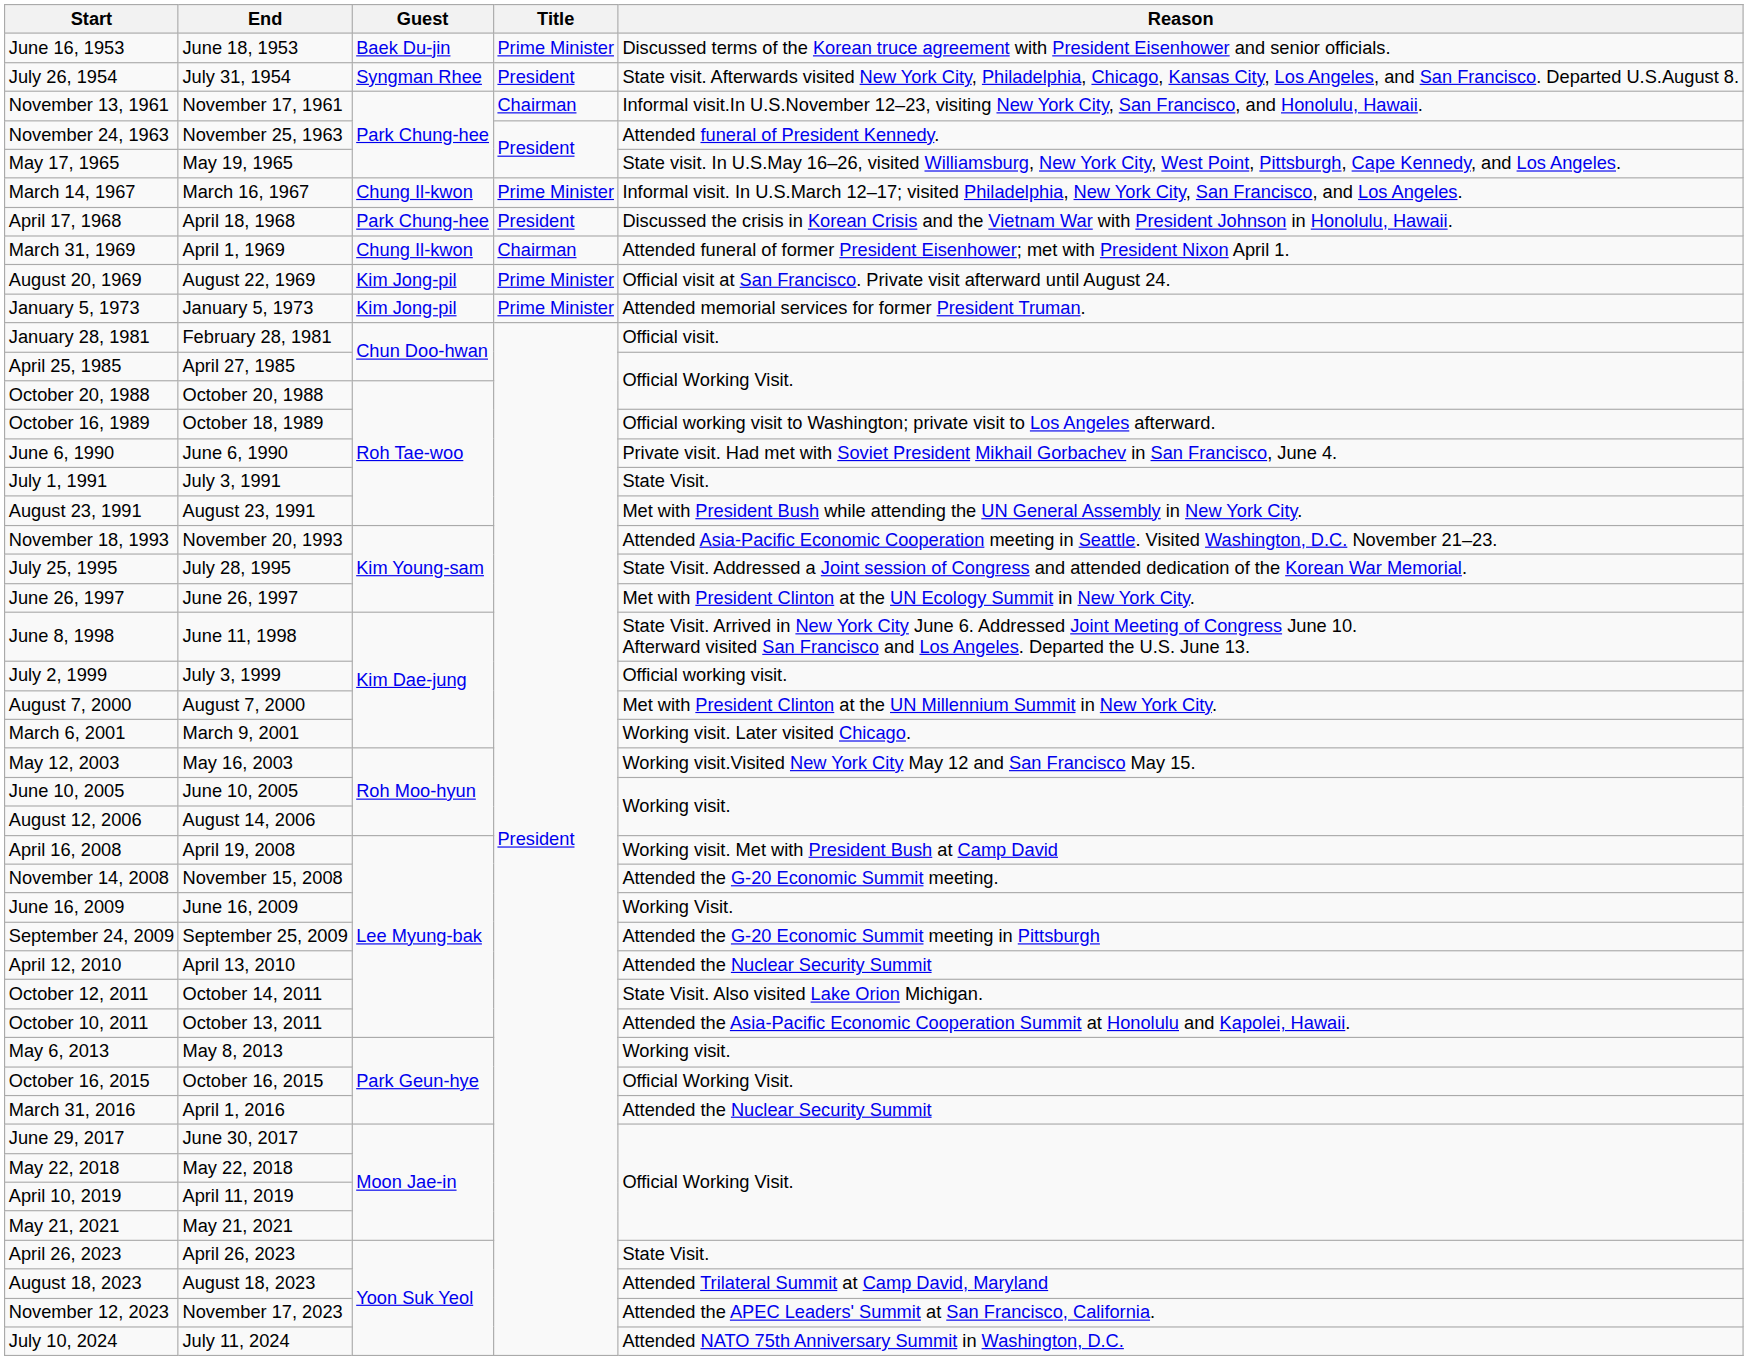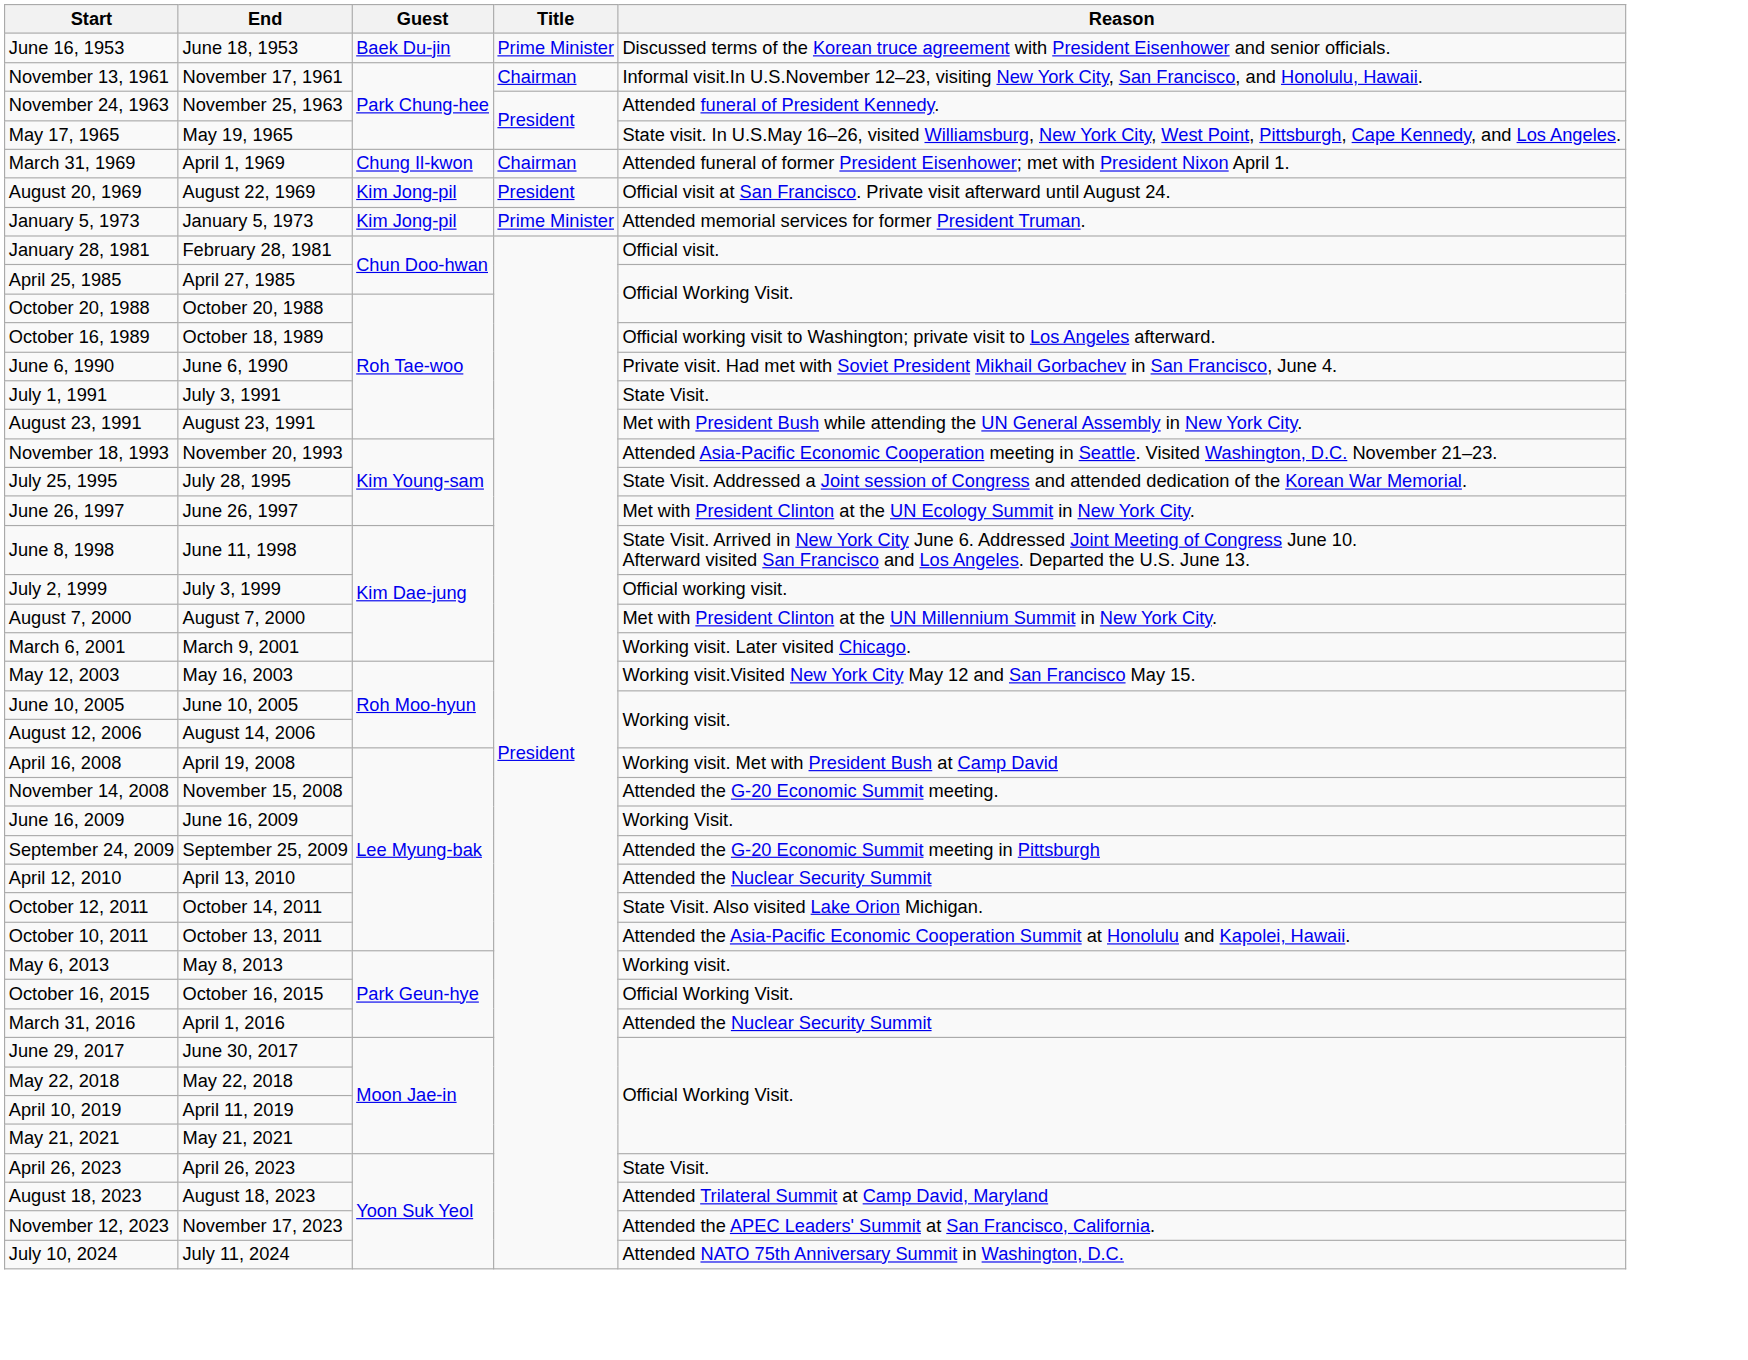- row: (63, 76)
- row: (72, 192)
- row: (65, 221)
(556, 279) Prime Minister -> (536, 192) President
